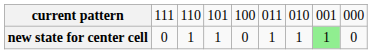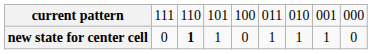(191, 37) normal -> (191, 37) bold
(326, 37) lightgreen background -> (326, 37) no background
